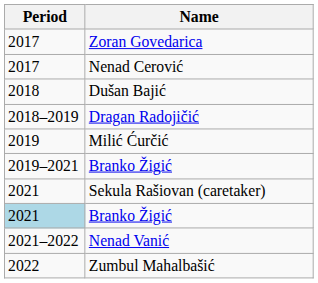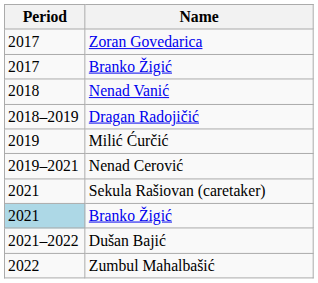(136, 66) Nenad Cerović -> (130, 66) Branko Žigić
(127, 91) Dušan Bajić -> (129, 91) Nenad Vanić
(130, 166) Branko Žigić -> (136, 166) Nenad Cerović
(129, 240) Nenad Vanić -> (127, 240) Dušan Bajić
